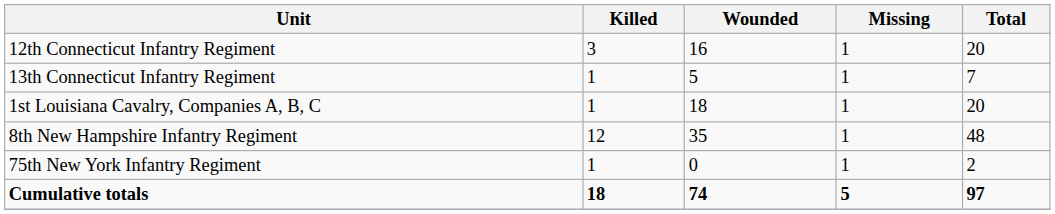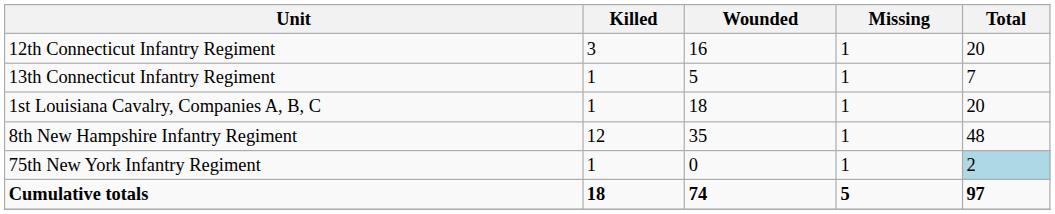(971, 164) no background -> (971, 164) lightblue background
